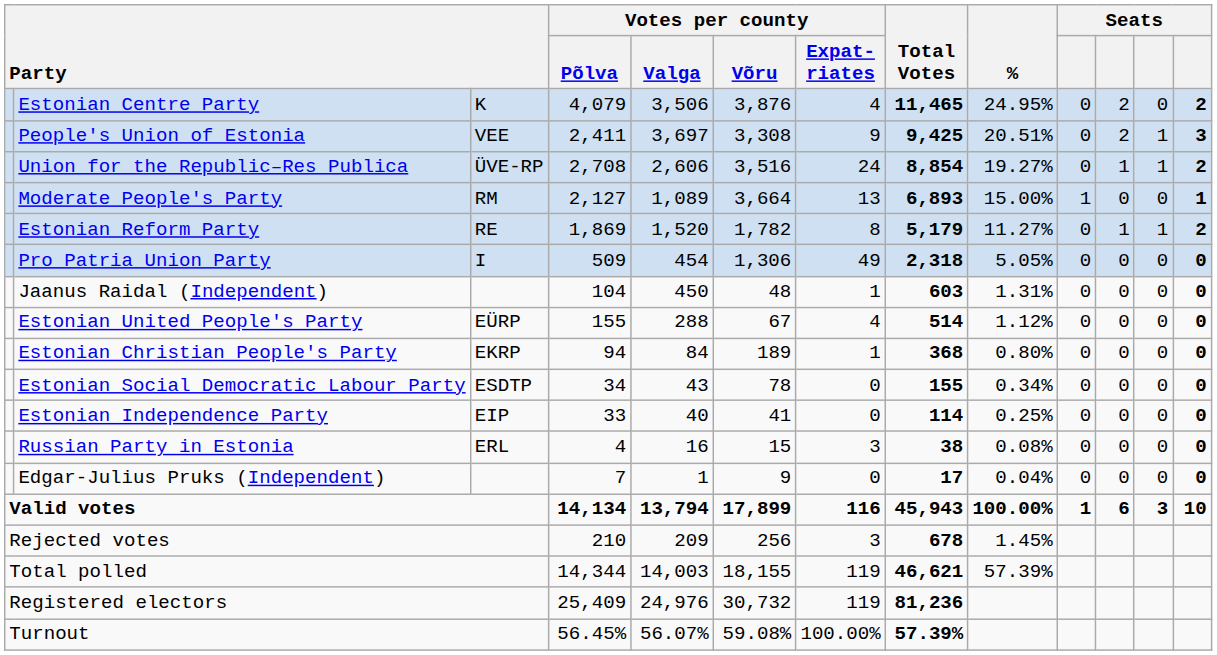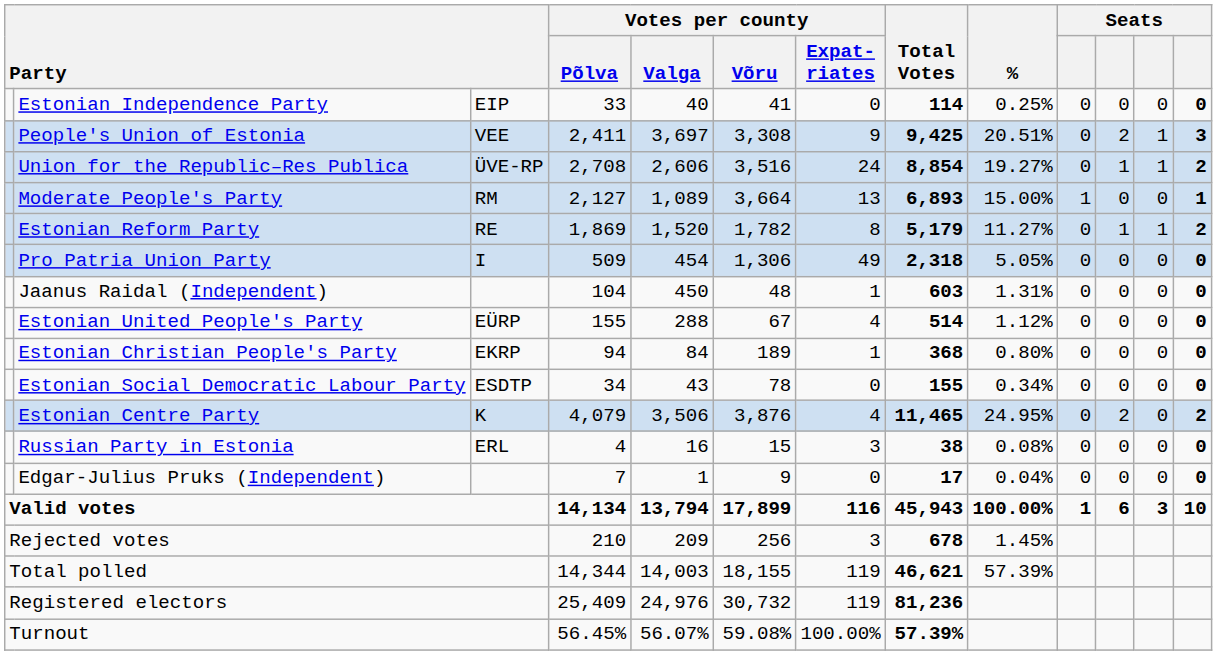rows swapped: (139, 105) <-> (173, 416)
